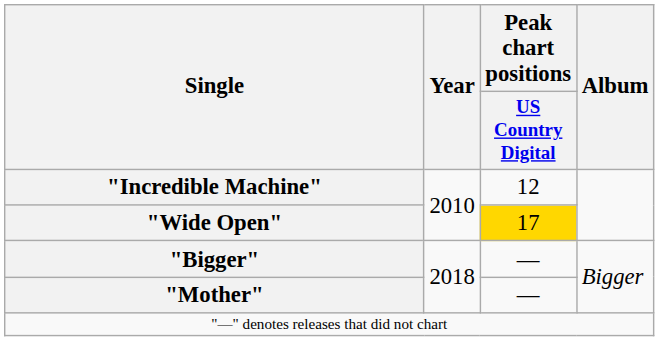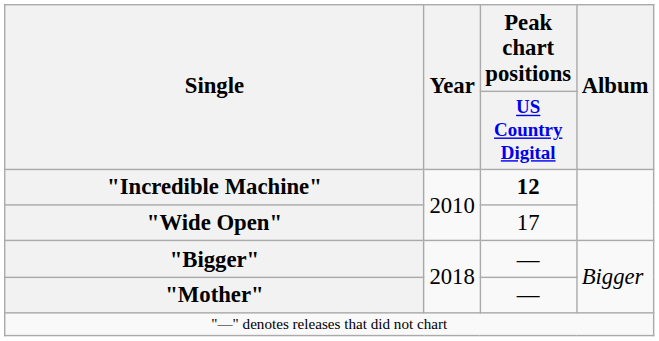(528, 186) normal -> (528, 186) bold
(528, 222) gold background -> (528, 222) no background
